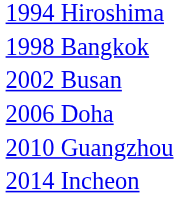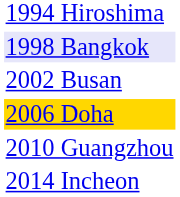(77, 46) no background -> (77, 46) lavender background
(60, 114) no background -> (60, 114) gold background
